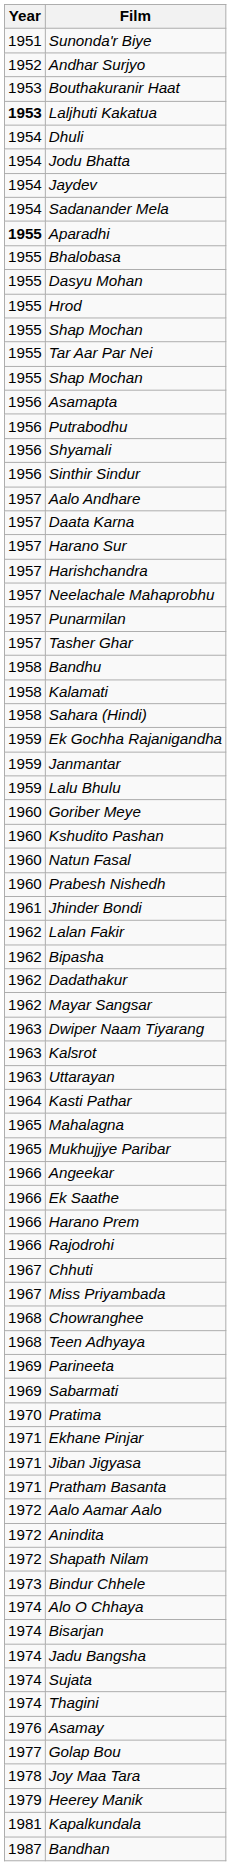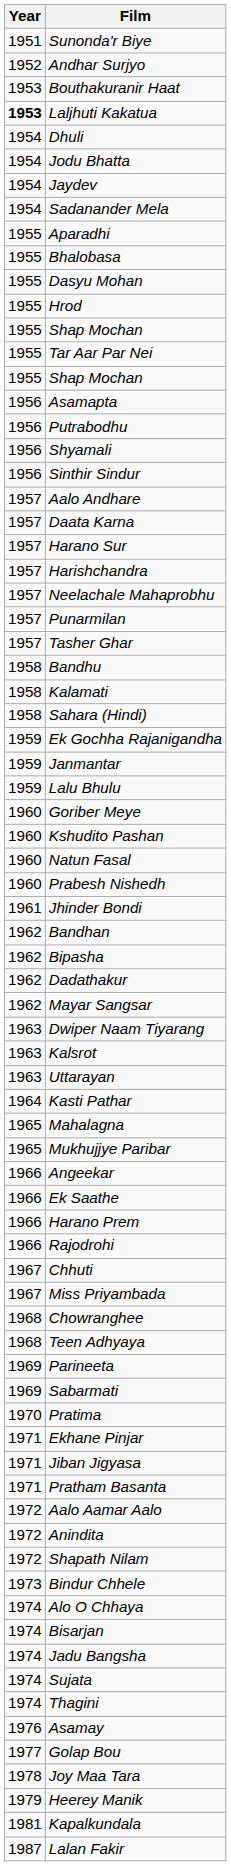(25, 233) bold -> (25, 233) normal
(91, 932) Lalan Fakir -> (79, 932) Bandhan
(79, 1848) Bandhan -> (91, 1848) Lalan Fakir
